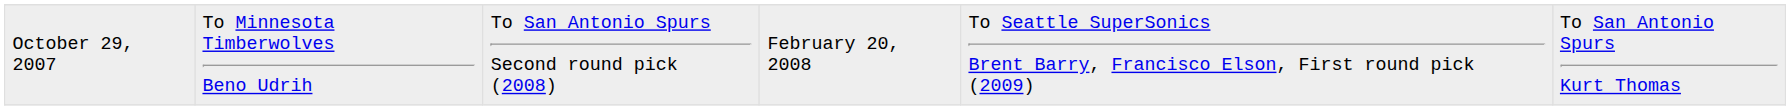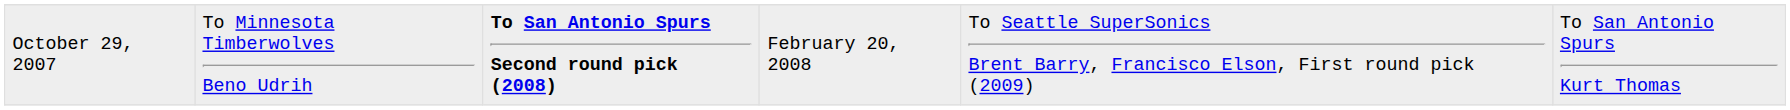(621, 55) normal -> (621, 55) bold
